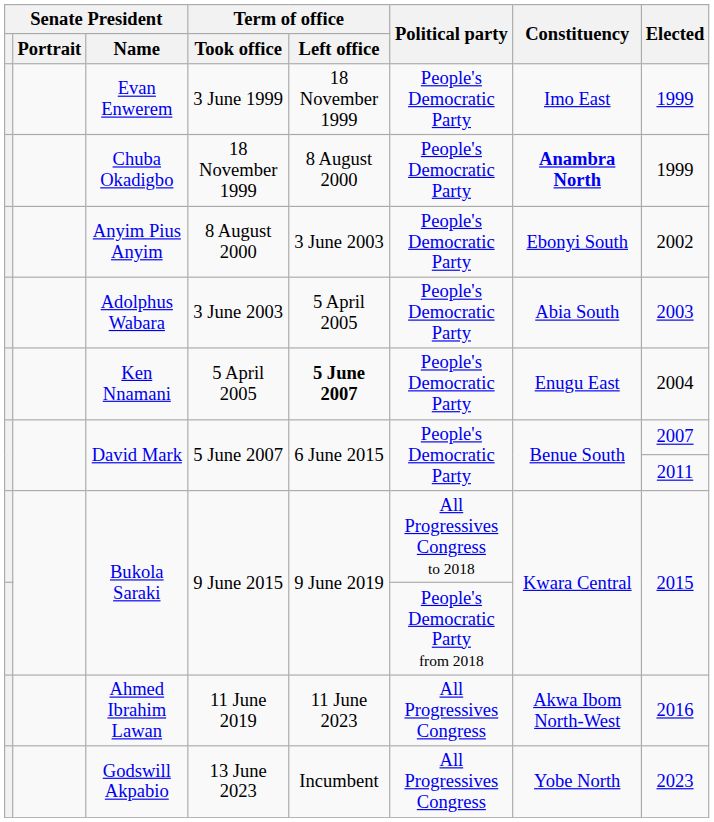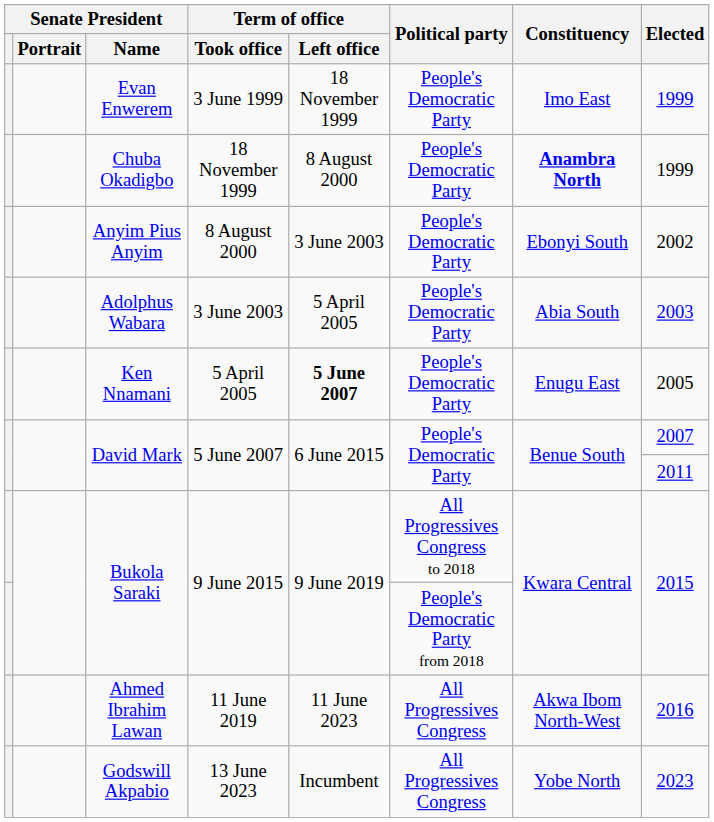(675, 383) 2004 -> (675, 383) 2005
